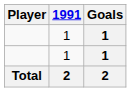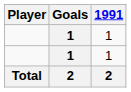columns swapped: (105, 14) <-> (67, 14)
